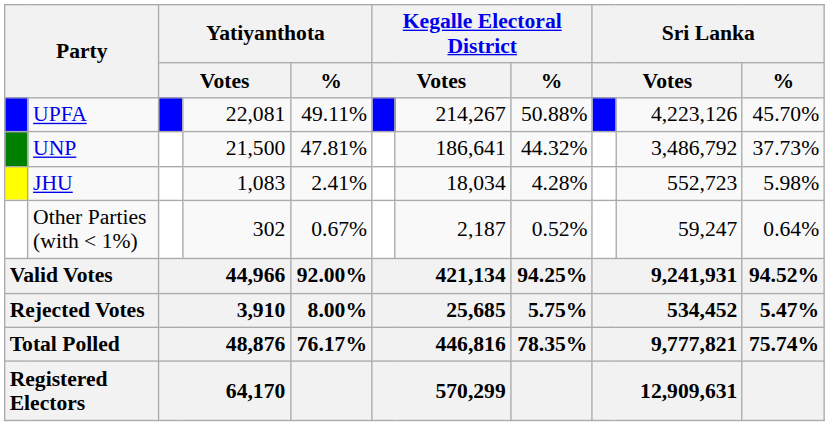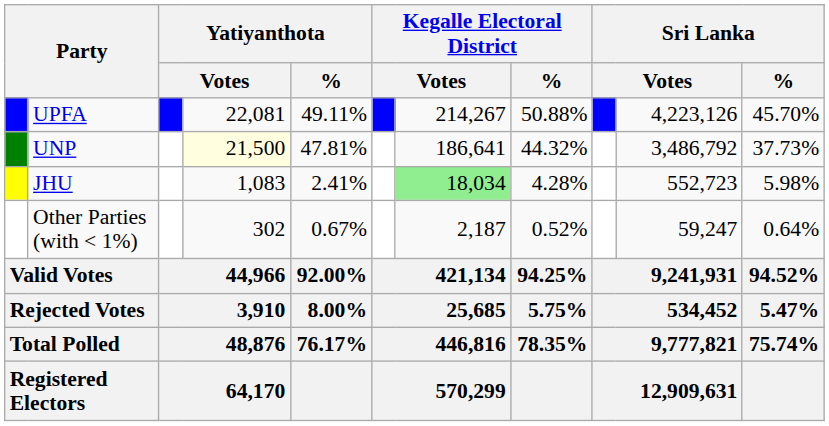(256, 148) no background -> (256, 148) lightyellow background
(476, 182) no background -> (476, 182) lightgreen background
